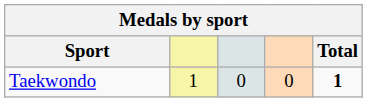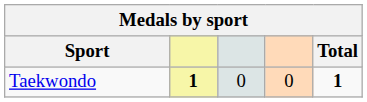(193, 82) normal -> (193, 82) bold
